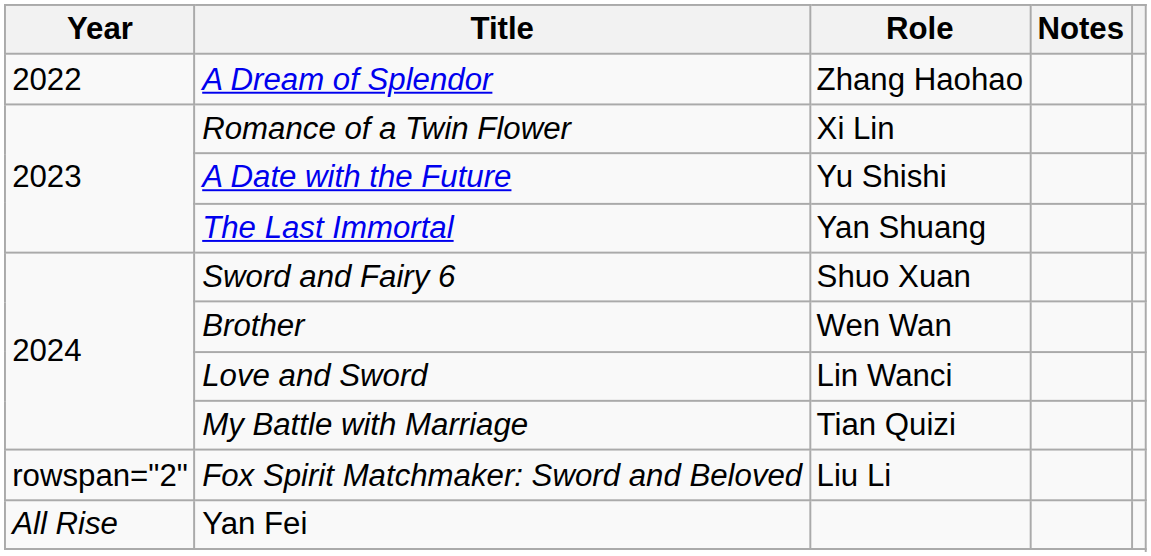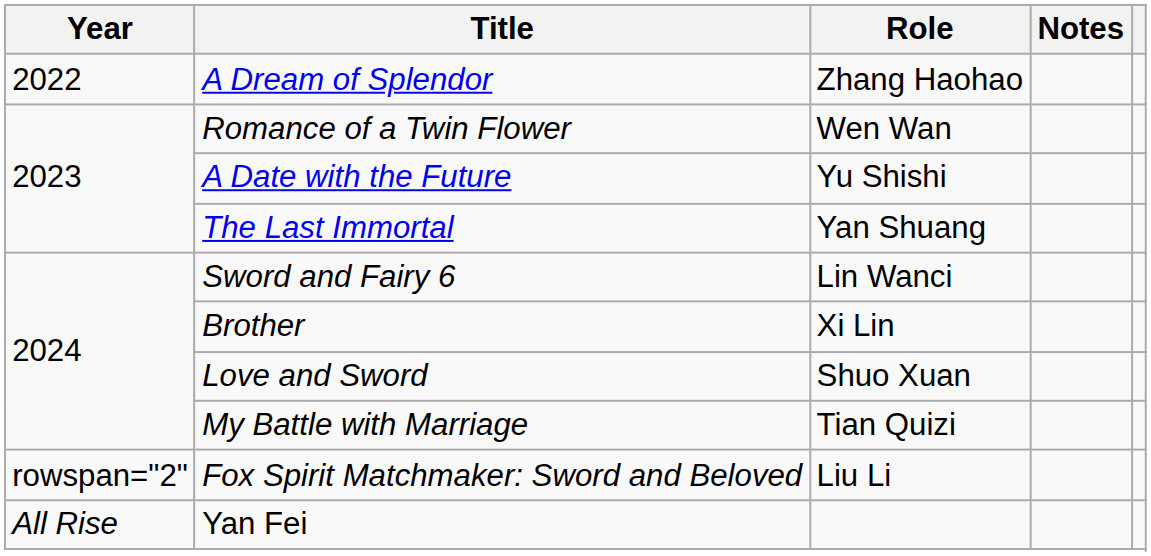(856, 128) Xi Lin -> (884, 128) Wen Wan
(894, 276) Shuo Xuan -> (884, 276) Lin Wanci
(884, 326) Wen Wan -> (856, 326) Xi Lin
(884, 375) Lin Wanci -> (894, 375) Shuo Xuan
